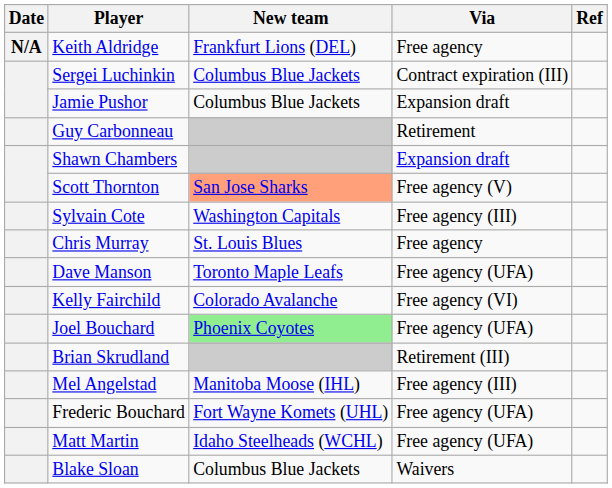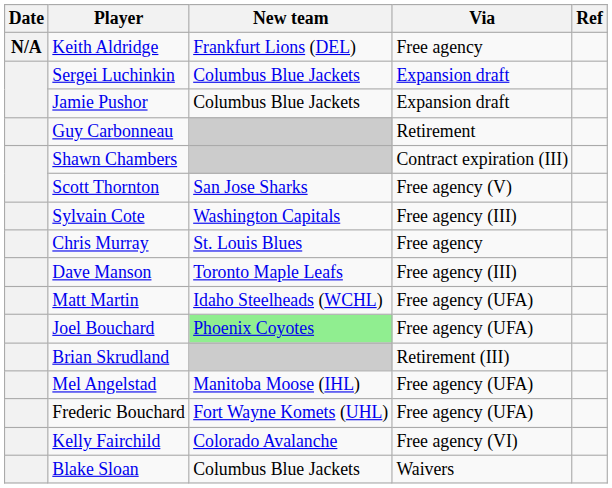(482, 74) Contract expiration (III) -> (453, 74) Expansion draft
(453, 159) Expansion draft -> (482, 159) Contract expiration (III)
(250, 187) lightsalmon background -> (250, 187) no background
(465, 272) Free agency (UFA) -> (457, 272) Free agency (III)
rows swapped: (106, 300) <-> (95, 441)
(457, 384) Free agency (III) -> (465, 384) Free agency (UFA)
